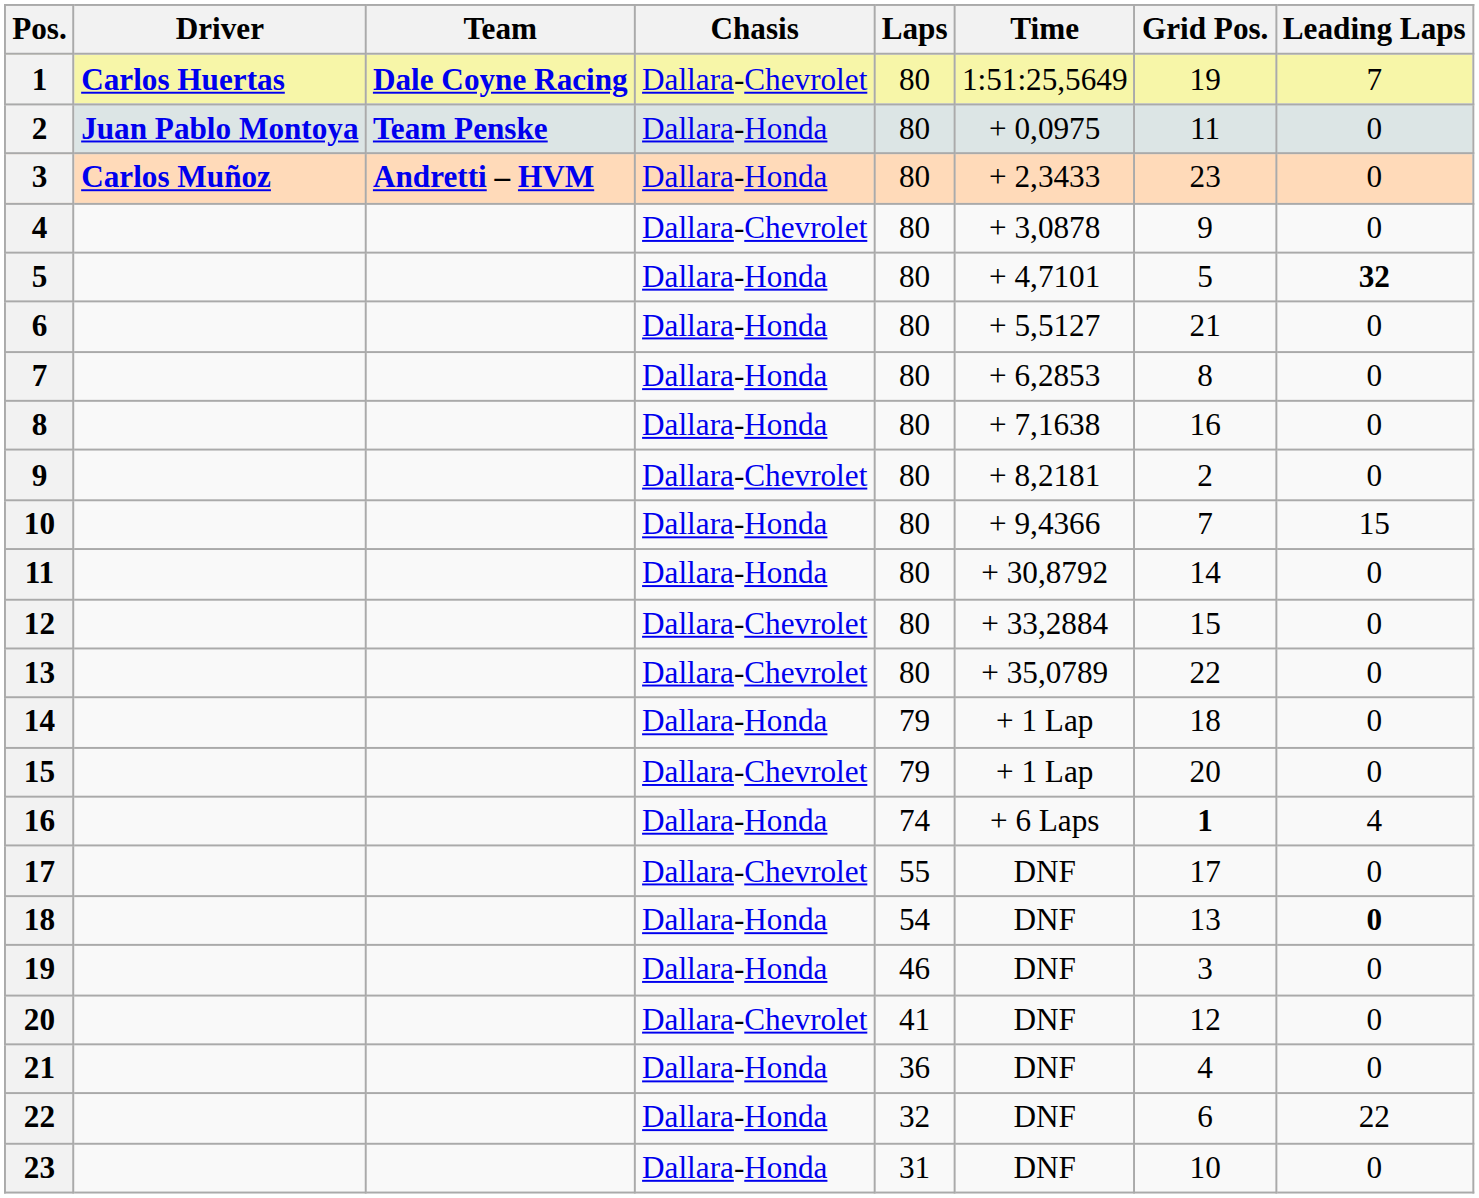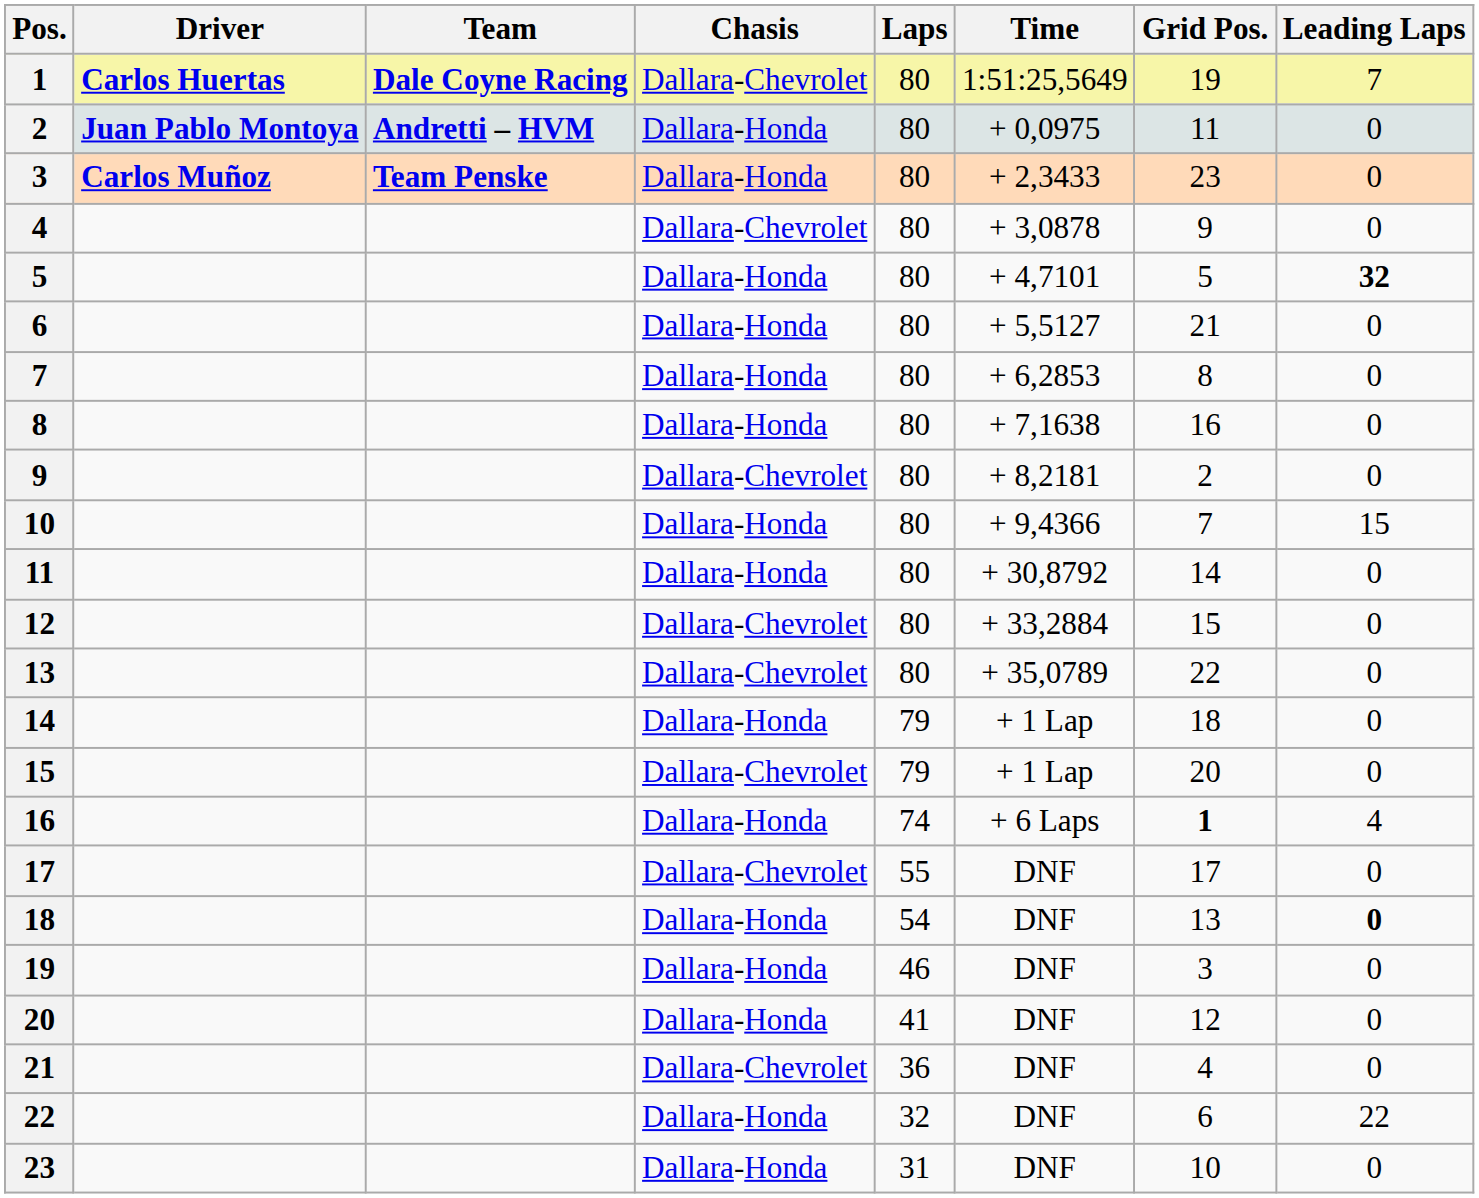(460, 128) Team Penske -> (484, 128) Andretti – HVM
(484, 177) Andretti – HVM -> (460, 177) Team Penske
(755, 1018) Dallara-Chevrolet -> (735, 1018) Dallara-Honda
(735, 1068) Dallara-Honda -> (755, 1068) Dallara-Chevrolet
